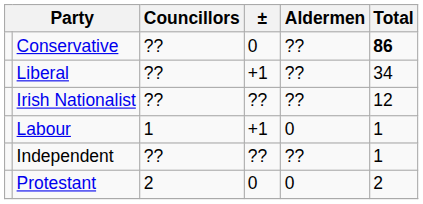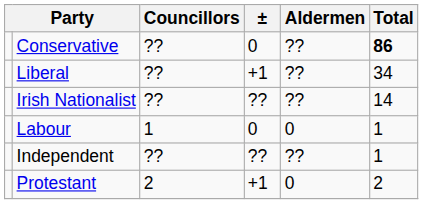(383, 101) 12 -> (383, 101) 14
(258, 128) +1 -> (253, 128) 0
(253, 184) 0 -> (258, 184) +1
